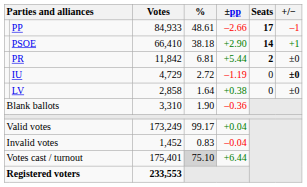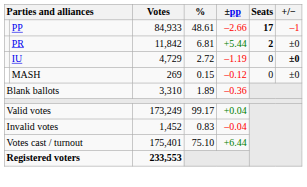- row: (24, 43)
- row: (18, 91)
+ row: (26, 75)
(205, 106) 1.90 -> (205, 91) 1.89
(203, 158) lightgrey background -> (203, 142) no background
